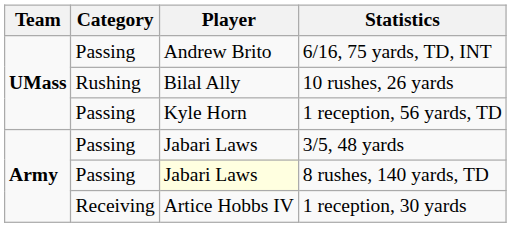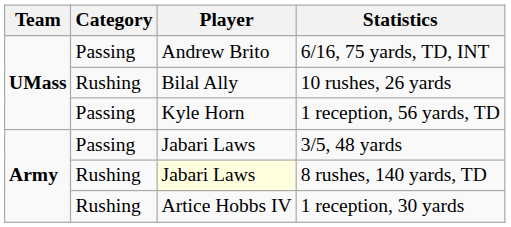(105, 175) Passing -> (108, 175) Rushing
(115, 206) Receiving -> (108, 206) Rushing
